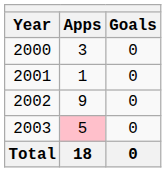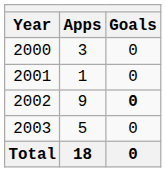(133, 103) normal -> (133, 103) bold
(83, 128) pink background -> (83, 128) no background
